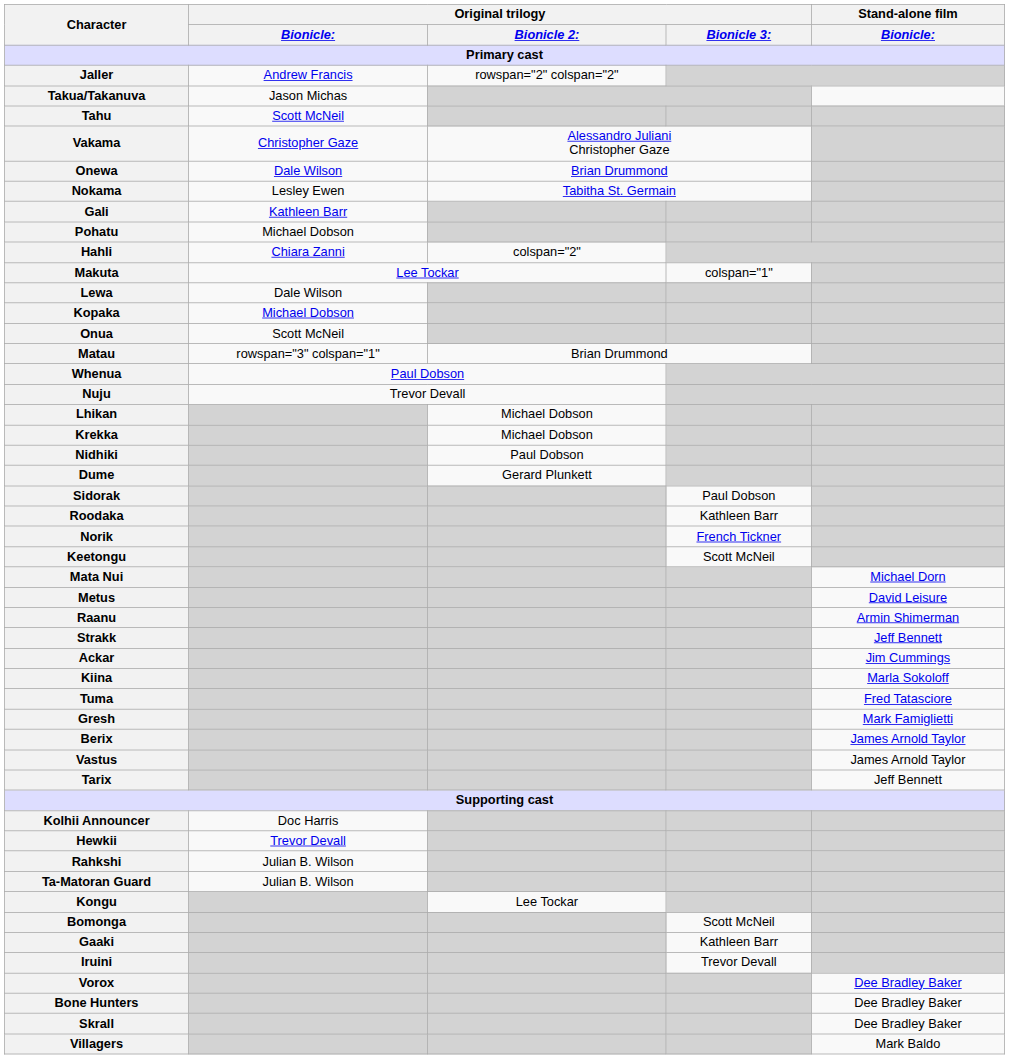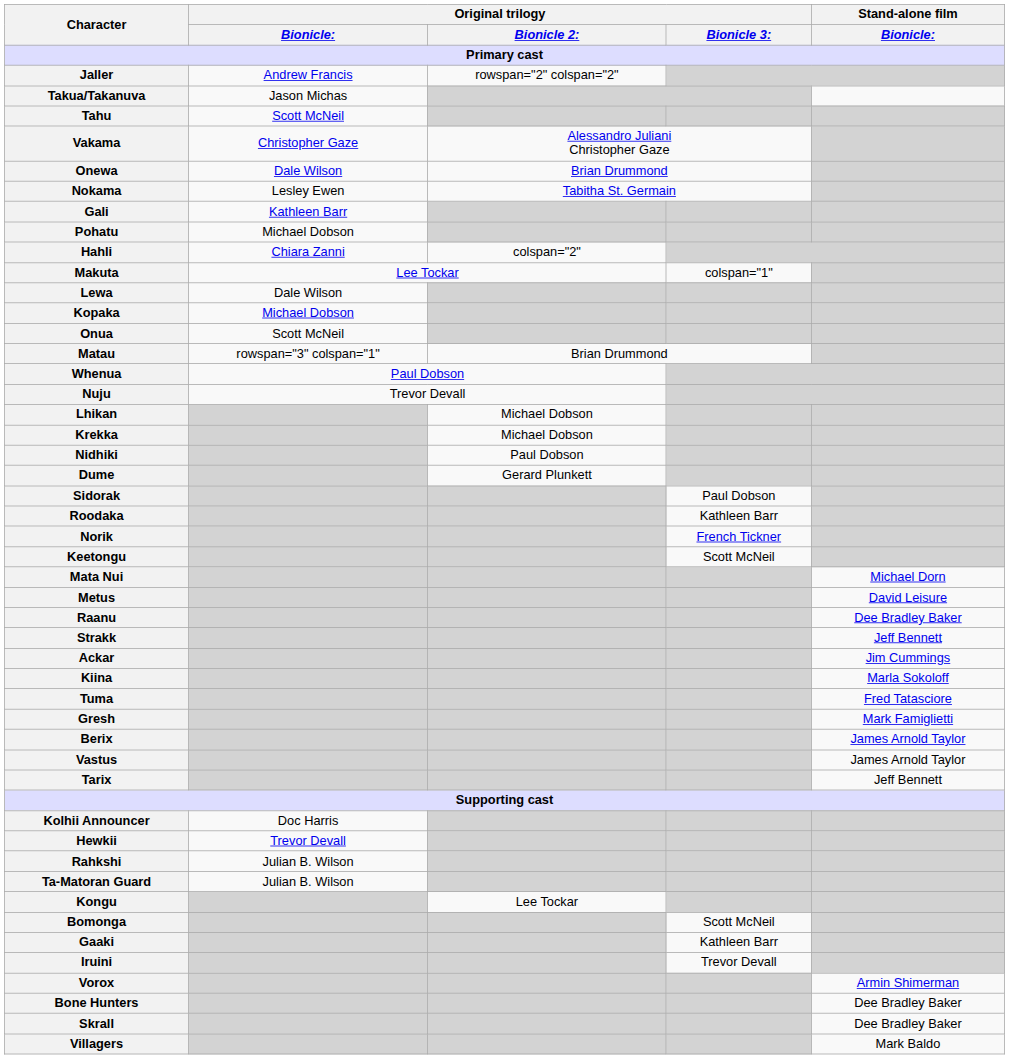(908, 617) Armin Shimerman -> (908, 617) Dee Bradley Baker
(908, 983) Dee Bradley Baker -> (908, 983) Armin Shimerman
